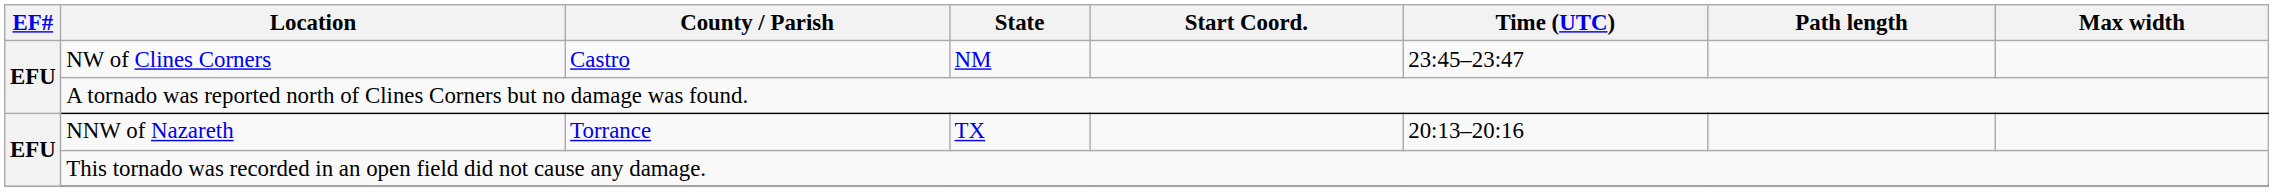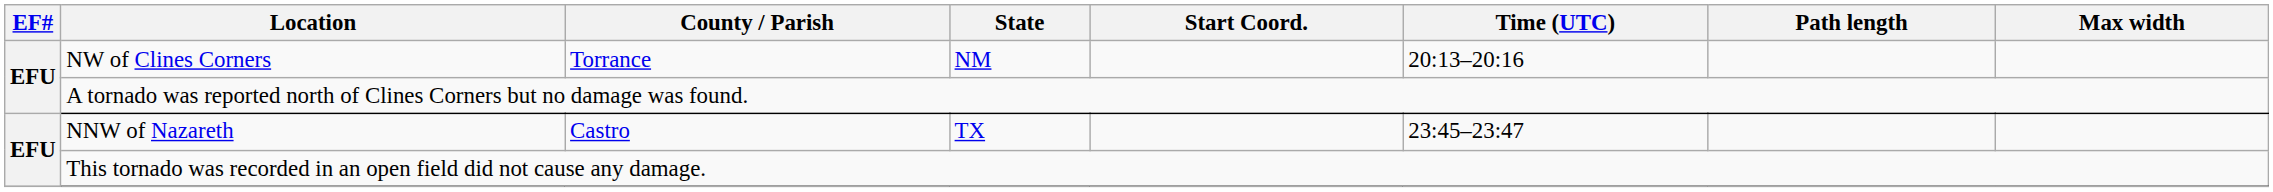(600, 58) Castro -> (611, 58) Torrance
(1466, 58) 23:45–23:47 -> (1466, 58) 20:13–20:16
(611, 131) Torrance -> (600, 131) Castro
(1466, 131) 20:13–20:16 -> (1466, 131) 23:45–23:47
